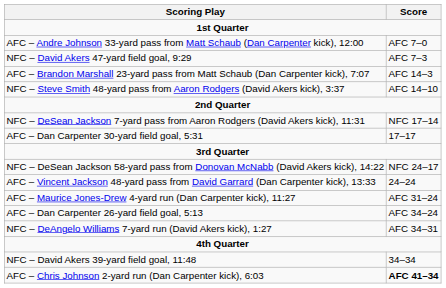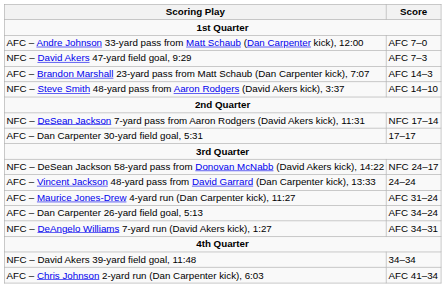(414, 275) bold -> (413, 275) normal
